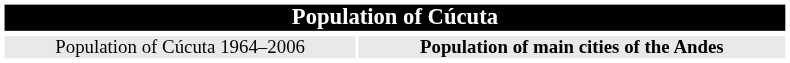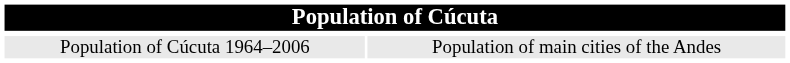(572, 47) bold -> (577, 47) normal
